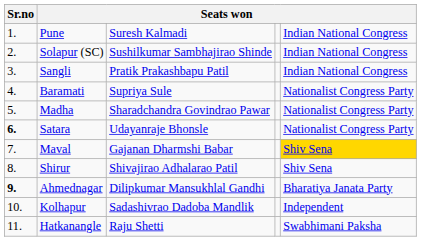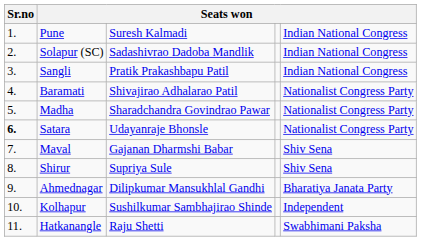(191, 52) Sushilkumar Sambhajirao Shinde -> (181, 52) Sadashivrao Dadoba Mandlik
(140, 91) Supriya Sule -> (173, 91) Shivajirao Adhalarao Patil
(308, 149) gold background -> (308, 149) no background
(173, 168) Shivajirao Adhalarao Patil -> (140, 168) Supriya Sule
(12, 187) bold -> (12, 187) normal
(181, 206) Sadashivrao Dadoba Mandlik -> (191, 206) Sushilkumar Sambhajirao Shinde
